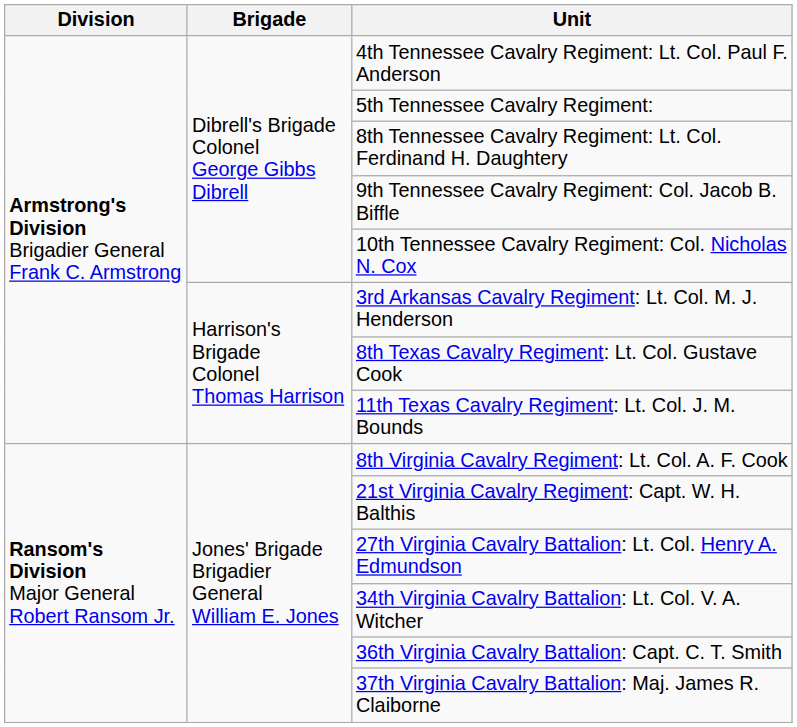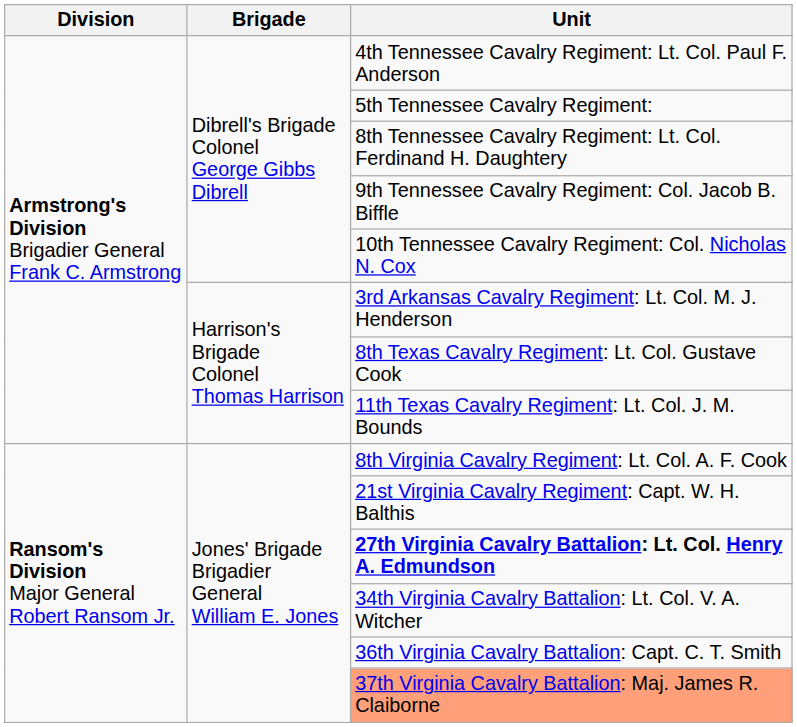(566, 556) normal -> (569, 556) bold
(558, 695) no background -> (557, 695) lightsalmon background
